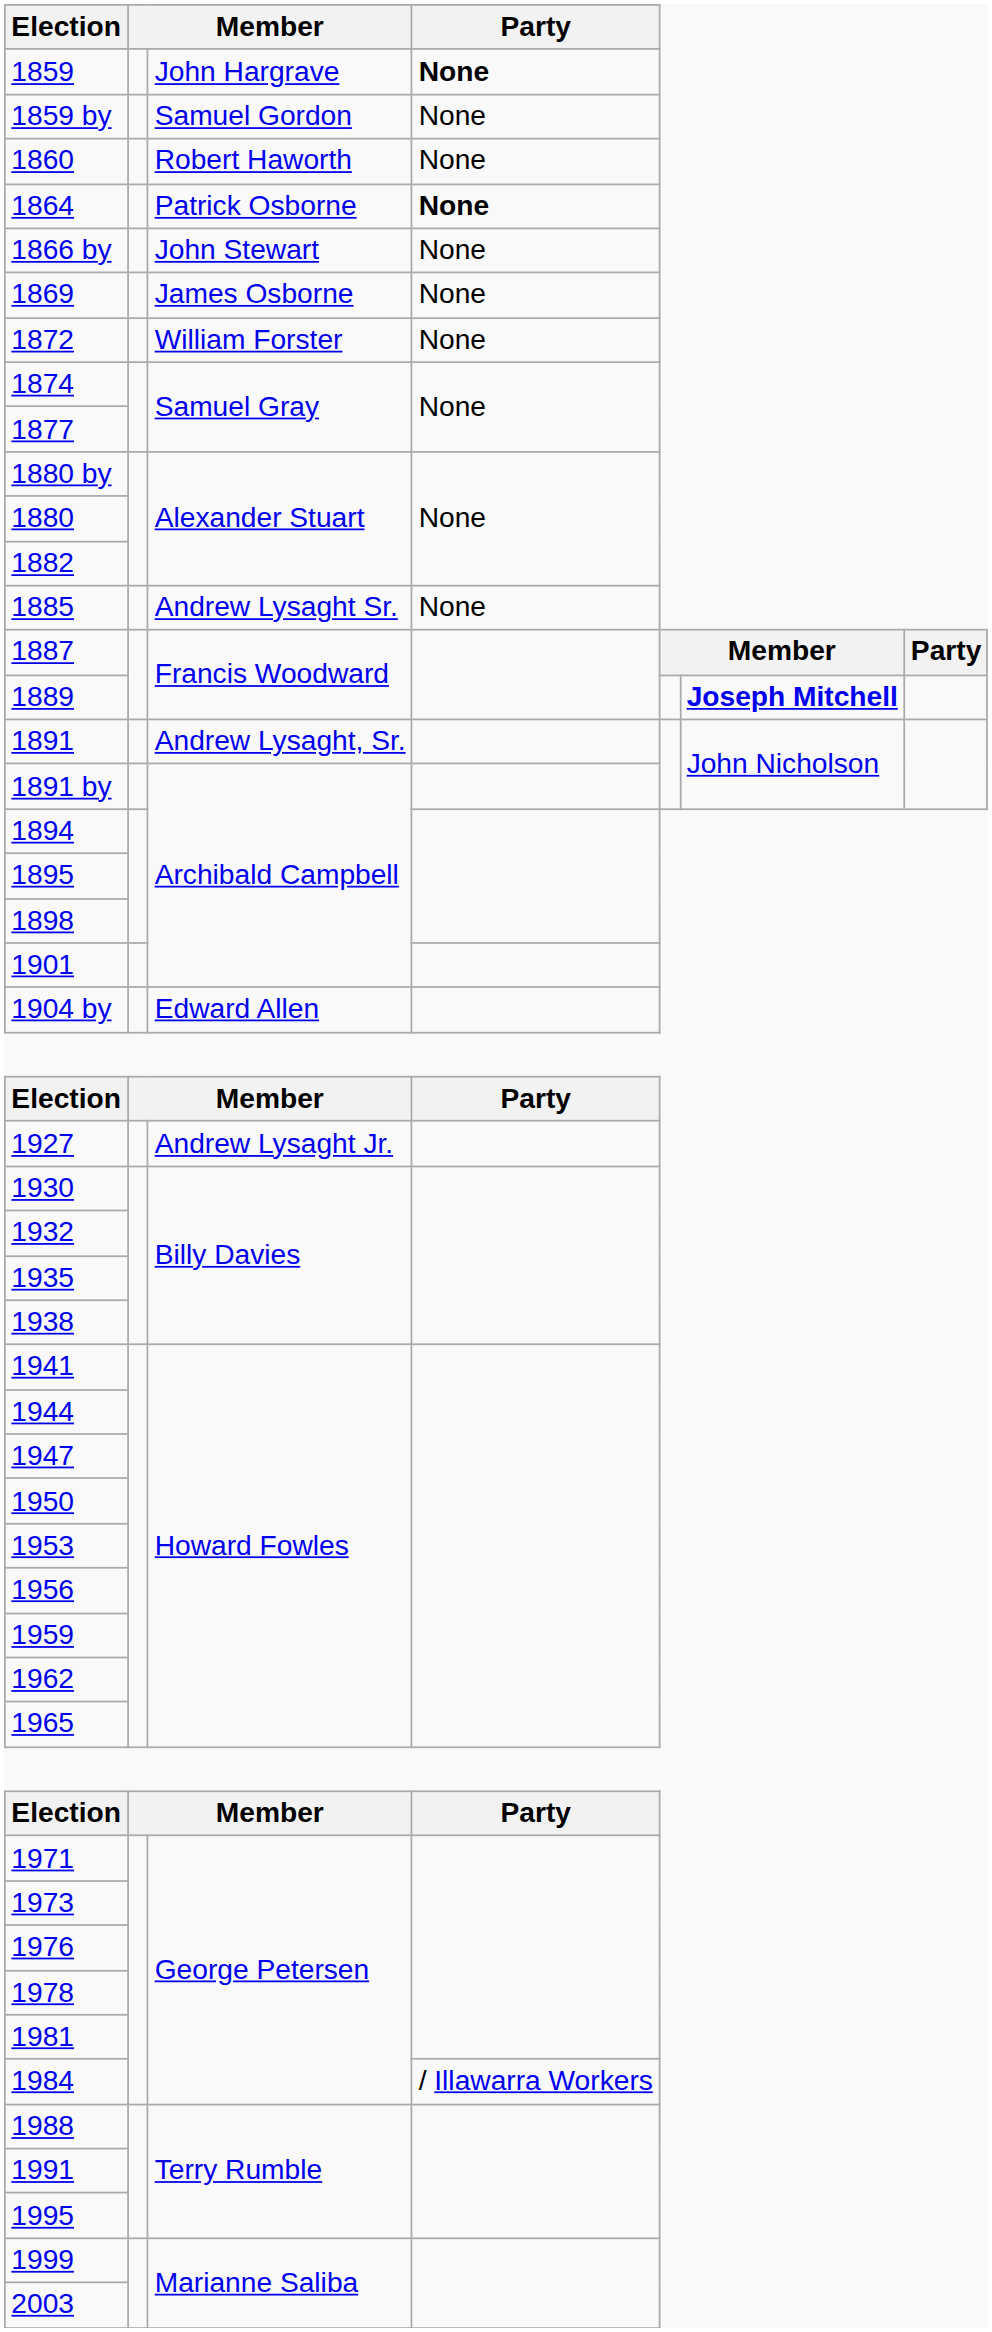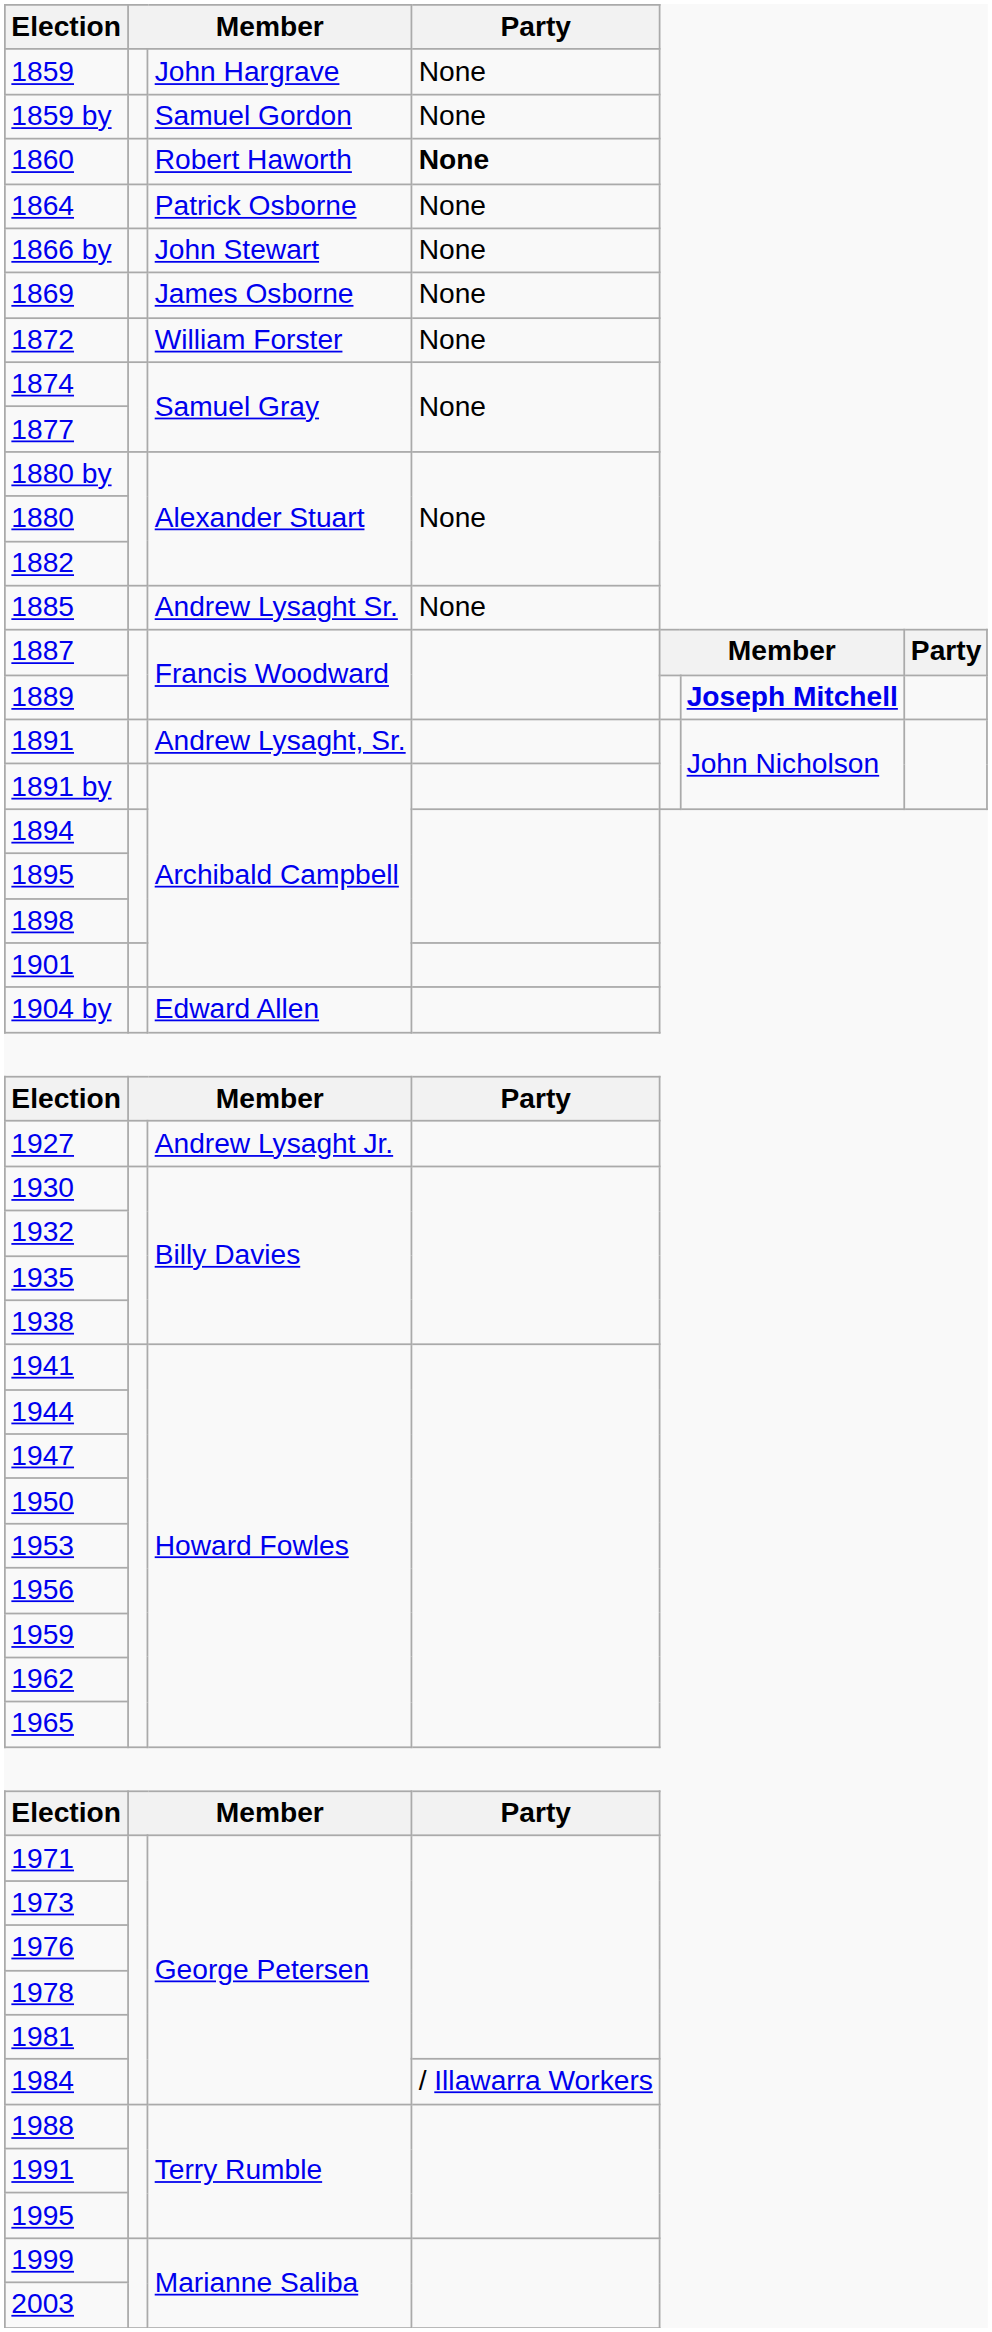(454, 71) bold -> (452, 71) normal
(452, 160) normal -> (454, 160) bold
(454, 205) bold -> (452, 205) normal
